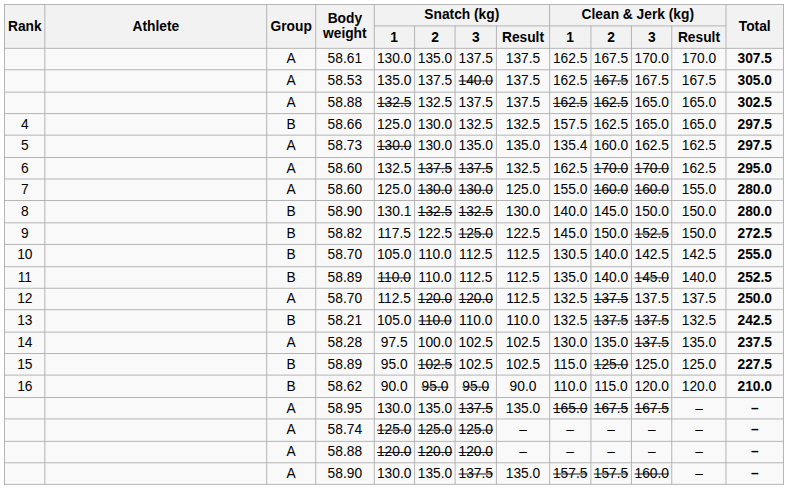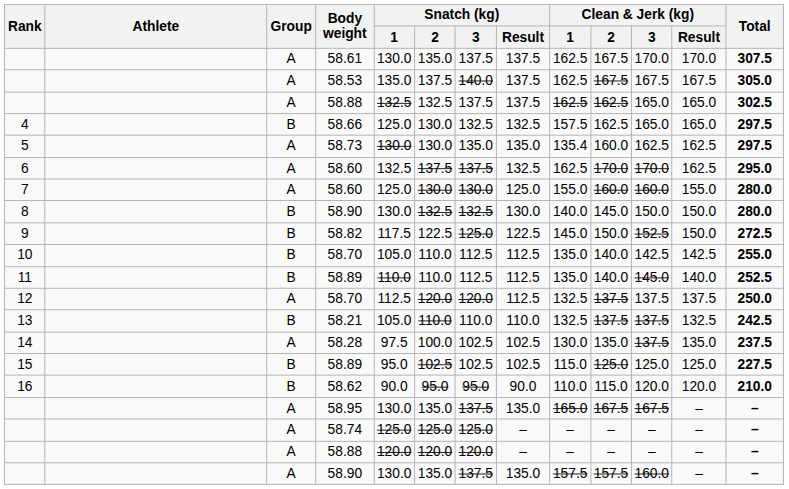(394, 211) 130.1 -> (394, 211) 130.0
(570, 255) 130.5 -> (570, 255) 135.0
